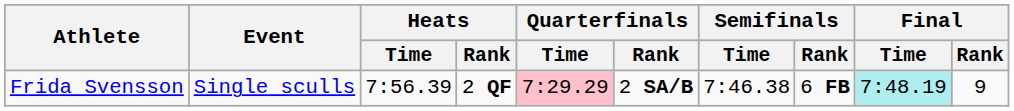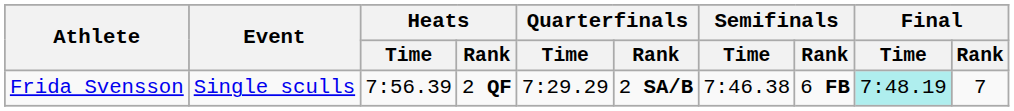(565, 88) pink background -> (565, 88) no background
(980, 88) 9 -> (980, 88) 7
